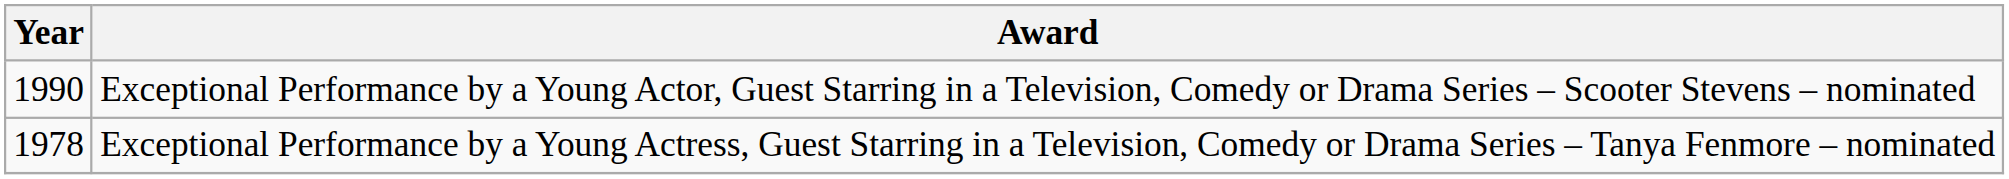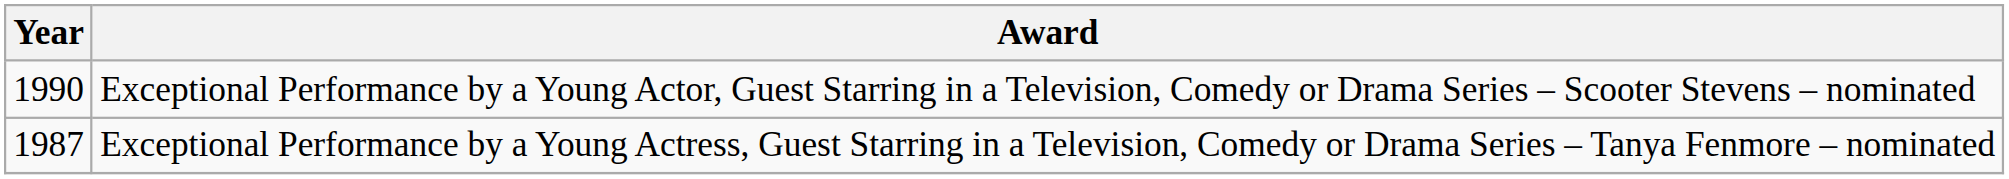(49, 144) 1978 -> (49, 144) 1987
